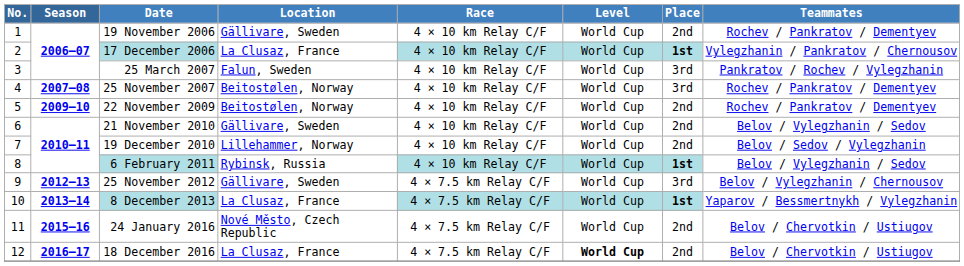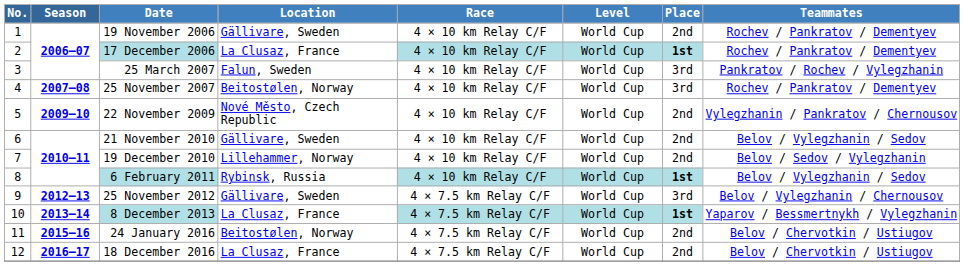(831, 52) Vylegzhanin / Pankratov / Chernousov -> (831, 52) Rochev / Pankratov / Dementyev
(287, 108) Beitostølen, Norway -> (280, 114) Nové Město, Czech Republic
(831, 108) Rochev / Pankratov / Dementyev -> (831, 114) Vylegzhanin / Pankratov / Chernousov
(280, 227) Nové Město, Czech Republic -> (287, 233) Beitostølen, Norway
(613, 252) bold -> (613, 252) normal
